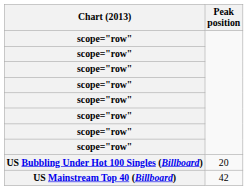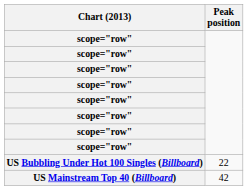(224, 162) 20 -> (224, 162) 22
